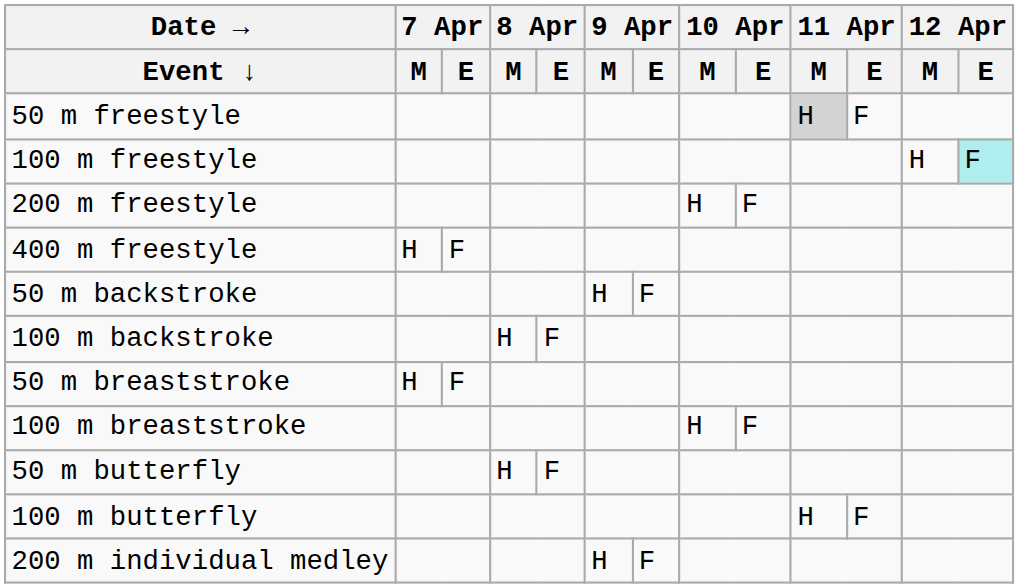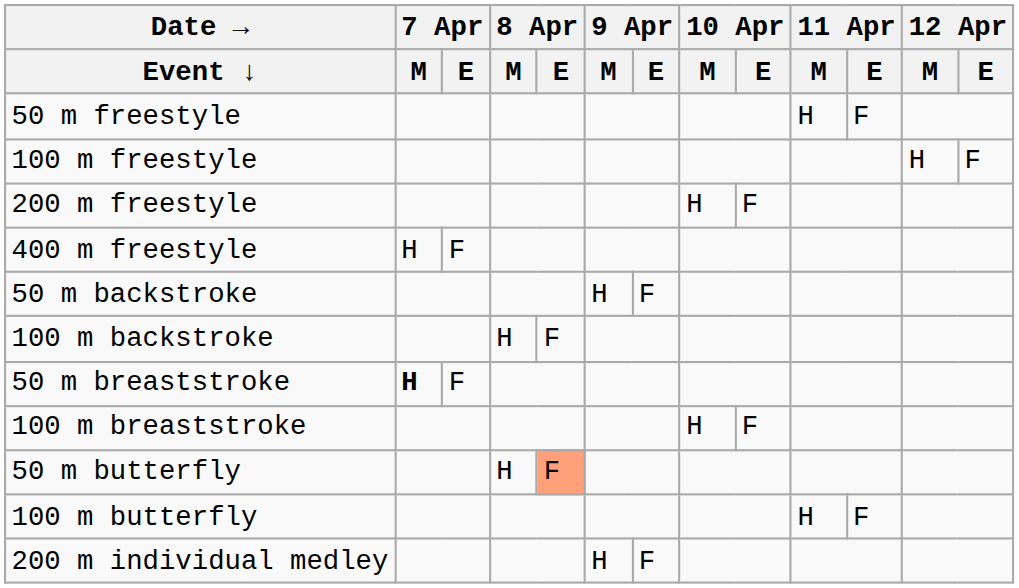(806, 116) lightgrey background -> (806, 116) no background
(973, 161) paleturquoise background -> (973, 161) no background
(410, 383) normal -> (410, 383) bold
(552, 472) no background -> (552, 472) lightsalmon background
